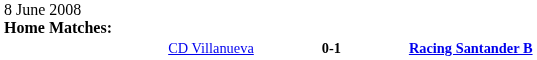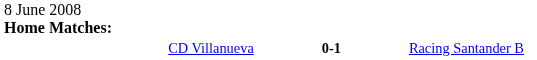(471, 48) bold -> (466, 48) normal
